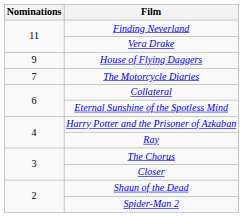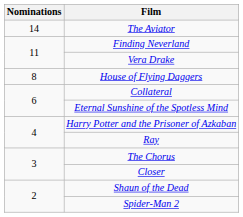+ row: (151, 28)
(34, 60) 9 -> (34, 76) 8
- row: (151, 76)
